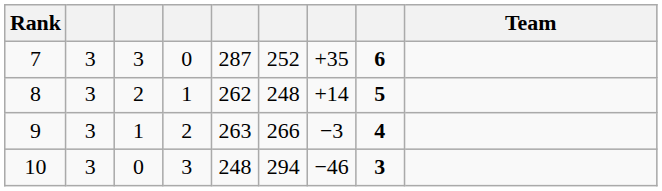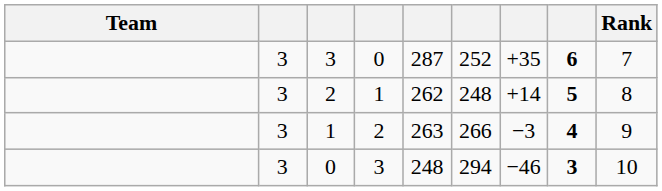columns swapped: (531, 22) <-> (35, 22)
